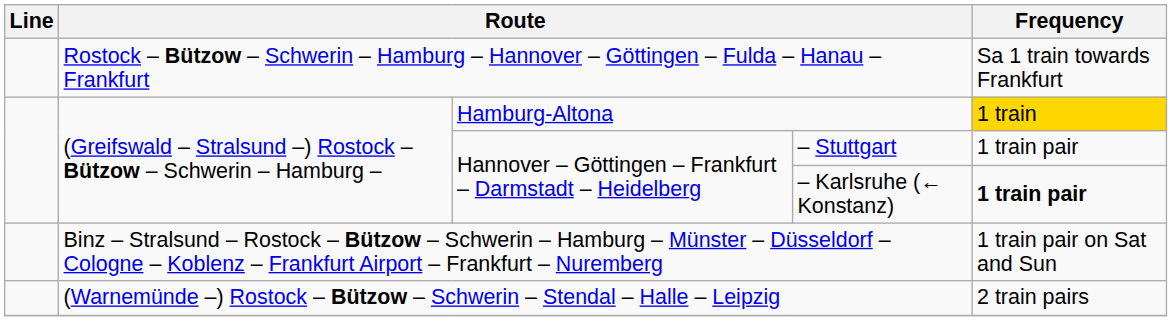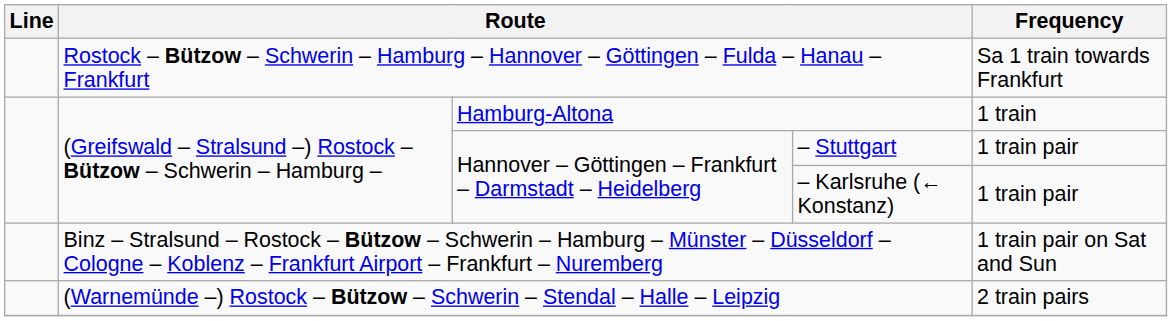(1007, 113) gold background -> (1007, 113) no background
(1032, 193) bold -> (1028, 193) normal
